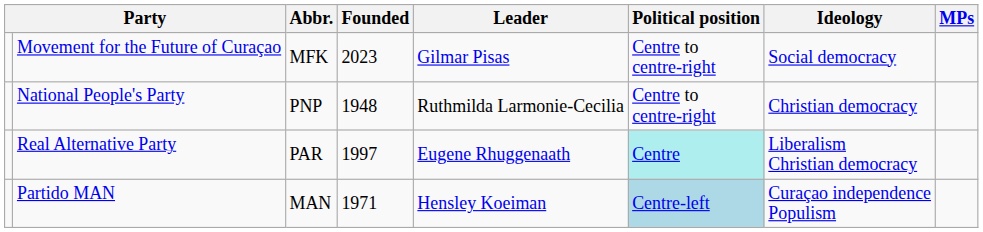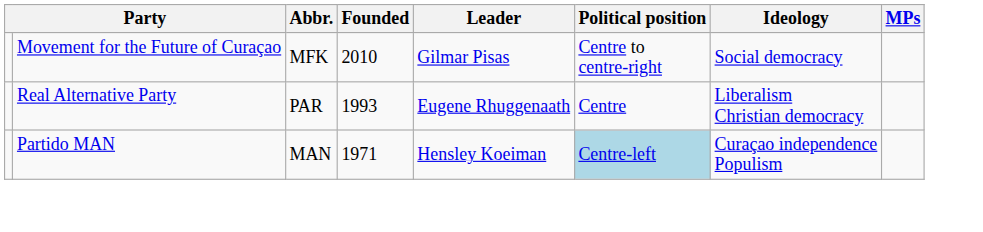(359, 57) 2023 -> (359, 57) 2010
- row: (101, 95)
(359, 154) 1997 -> (359, 105) 1993
(656, 154) paleturquoise background -> (602, 105) no background
